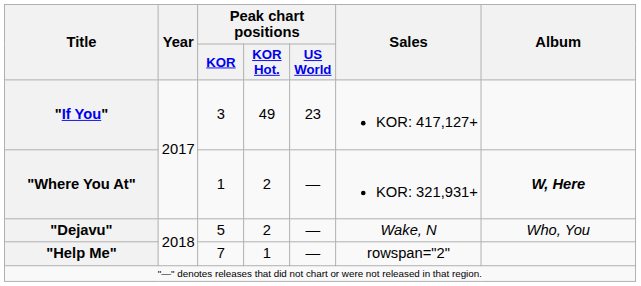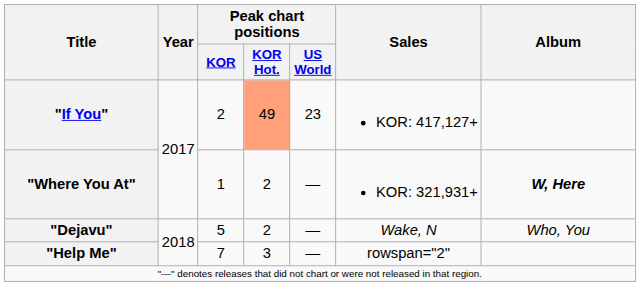(221, 114) 3 -> (221, 114) 2
(267, 114) no background -> (267, 114) lightsalmon background
(267, 253) 1 -> (267, 253) 3
